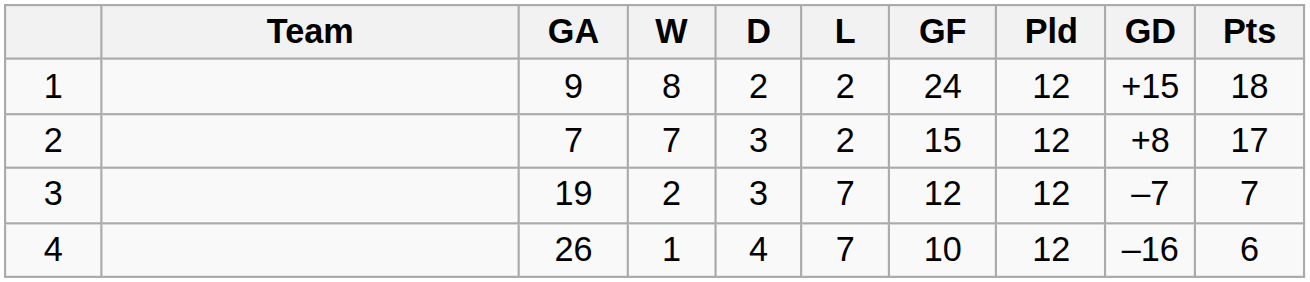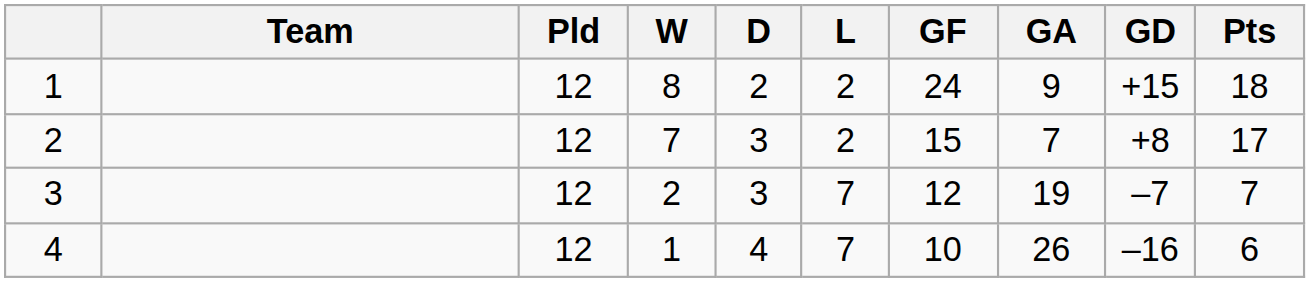columns swapped: (1051, 31) <-> (573, 31)
